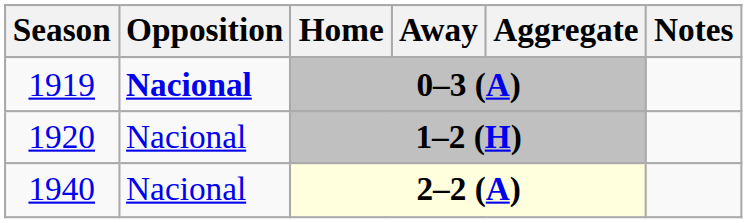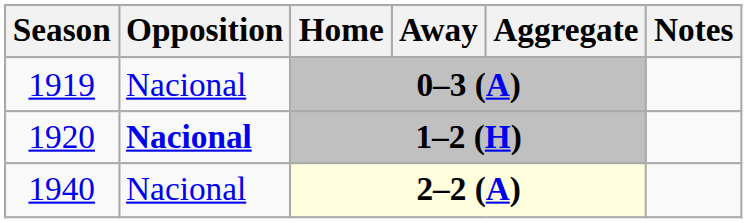(189, 83) bold -> (186, 83) normal
(186, 136) normal -> (189, 136) bold
